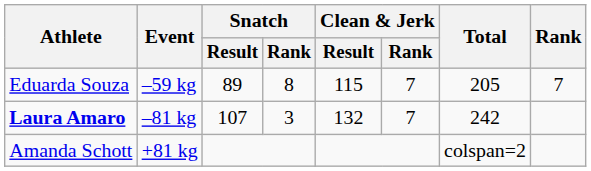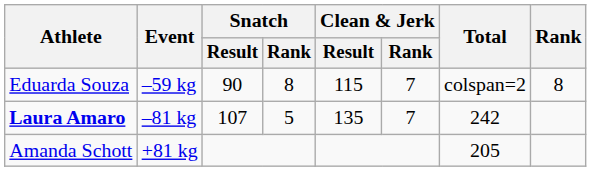(232, 85) 89 -> (232, 85) 90
(485, 85) 205 -> (485, 85) colspan=2
(558, 85) 7 -> (558, 85) 8
(289, 117) 3 -> (289, 117) 5
(348, 117) 132 -> (348, 117) 135
(485, 150) colspan=2 -> (485, 150) 205
